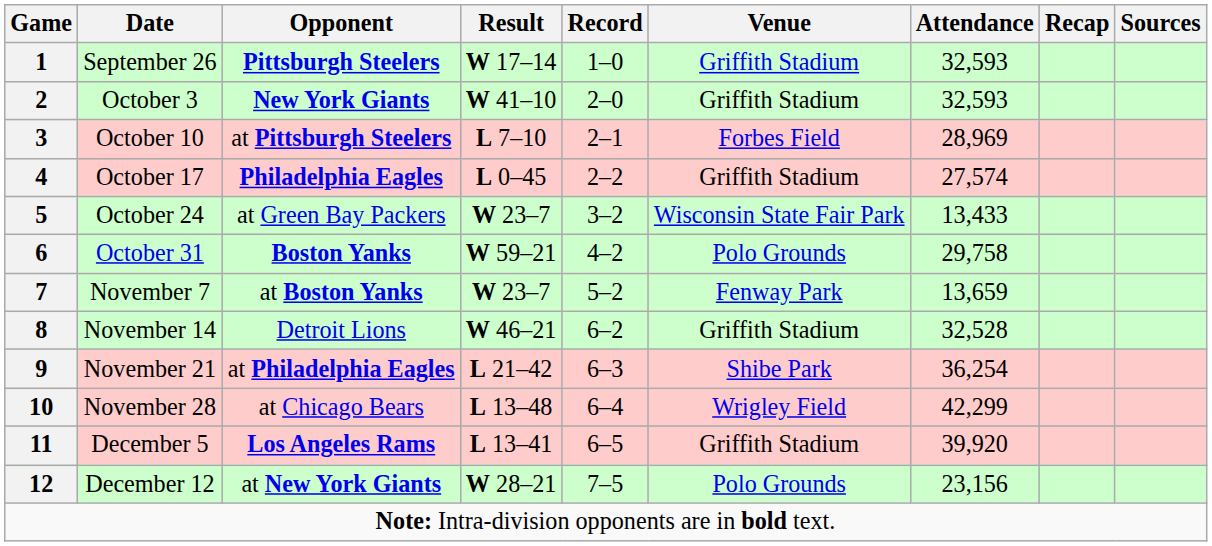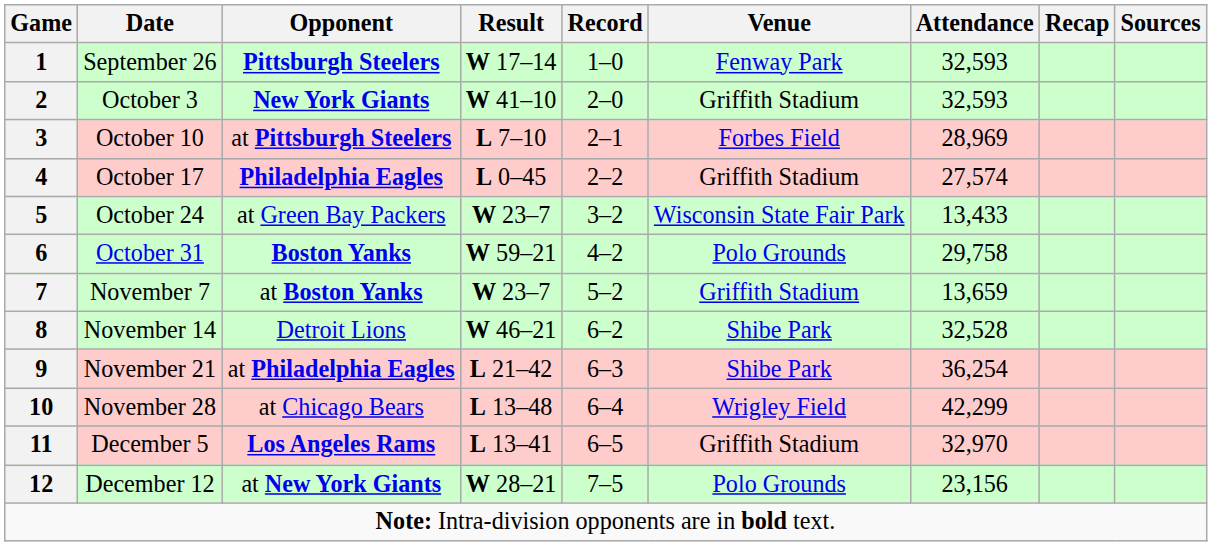(779, 61) Griffith Stadium -> (779, 61) Fenway Park
(779, 291) Fenway Park -> (779, 291) Griffith Stadium
(779, 330) Griffith Stadium -> (779, 330) Shibe Park
(975, 445) 39,920 -> (975, 445) 32,970
